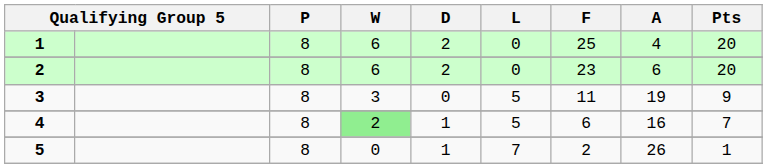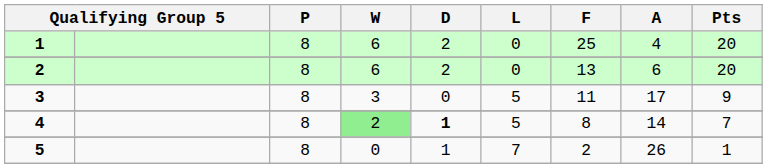(586, 71) 23 -> (586, 71) 13
(656, 97) 19 -> (656, 97) 17
(446, 124) normal -> (446, 124) bold
(586, 124) 6 -> (586, 124) 8
(656, 124) 16 -> (656, 124) 14
